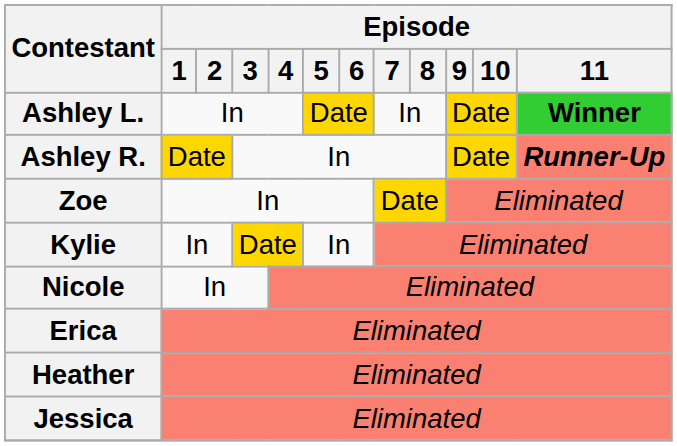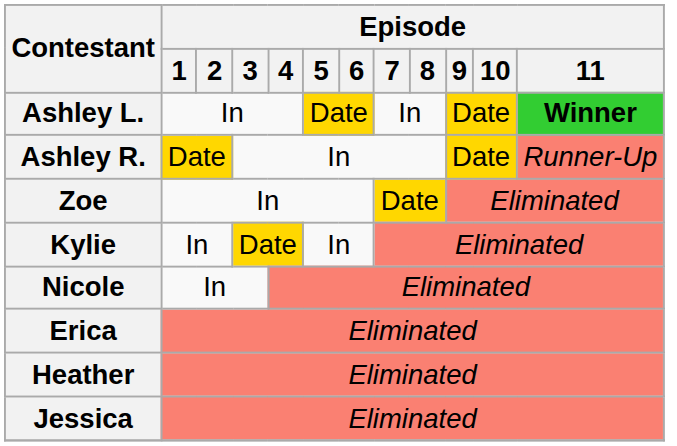(594, 157) bold -> (590, 157) normal
